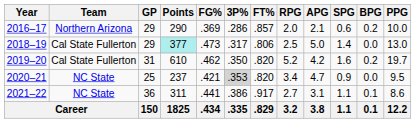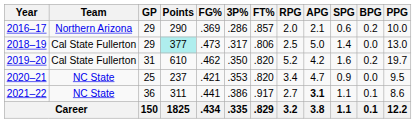(237, 77) lightgrey background -> (237, 77) no background
(317, 93) normal -> (317, 93) bold
